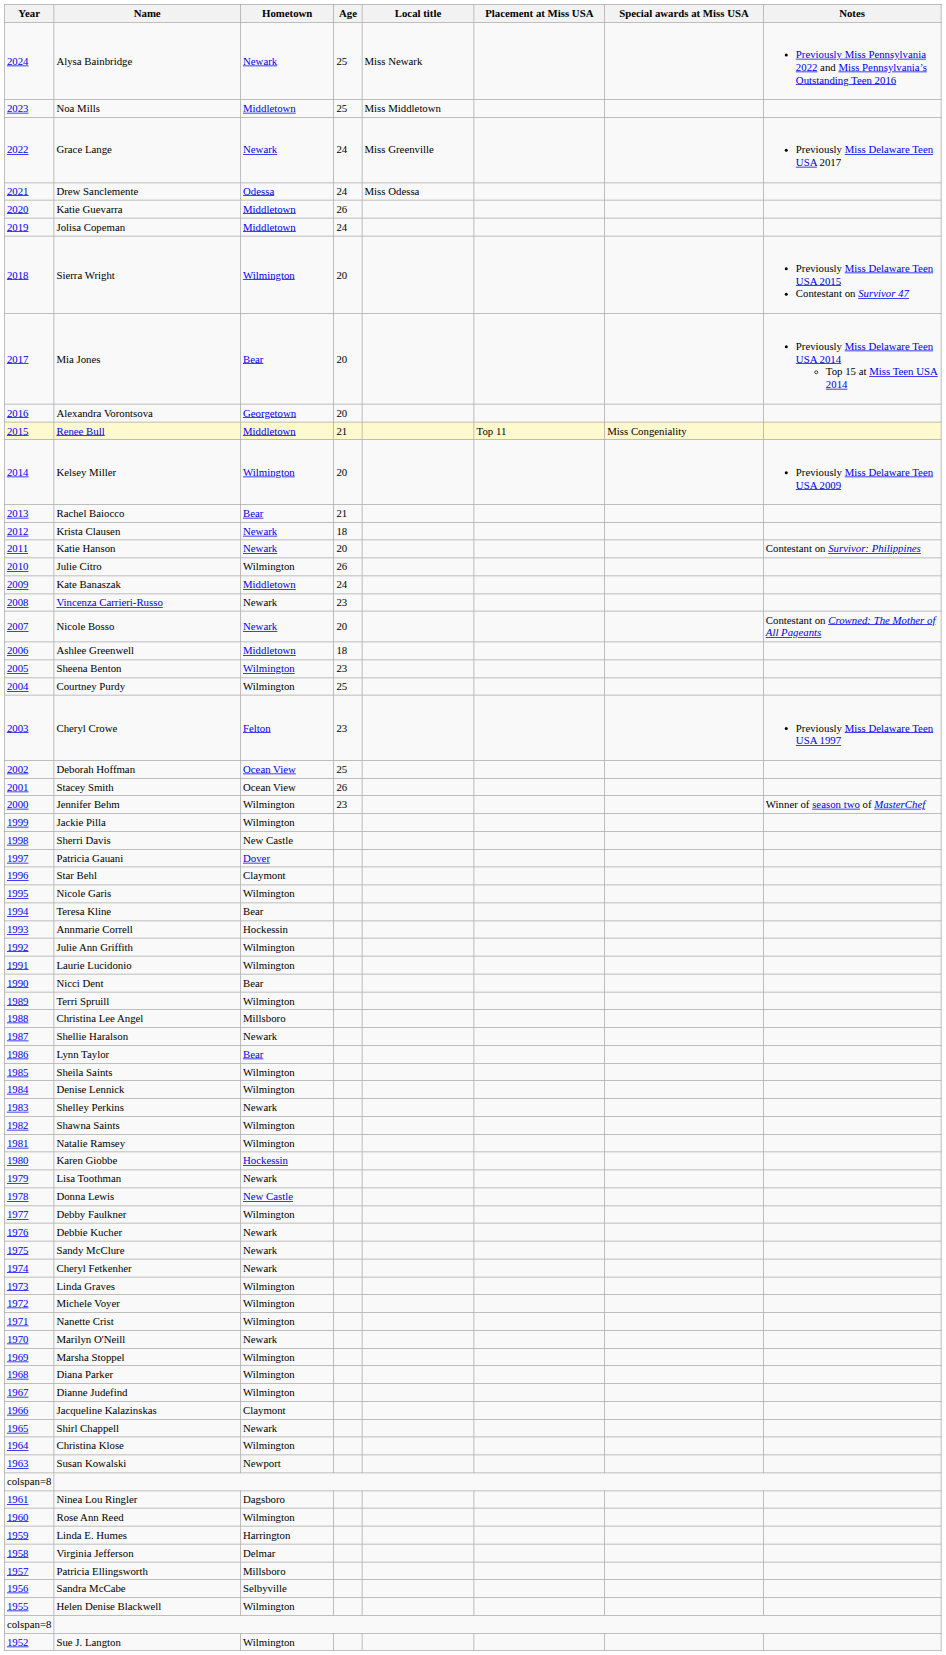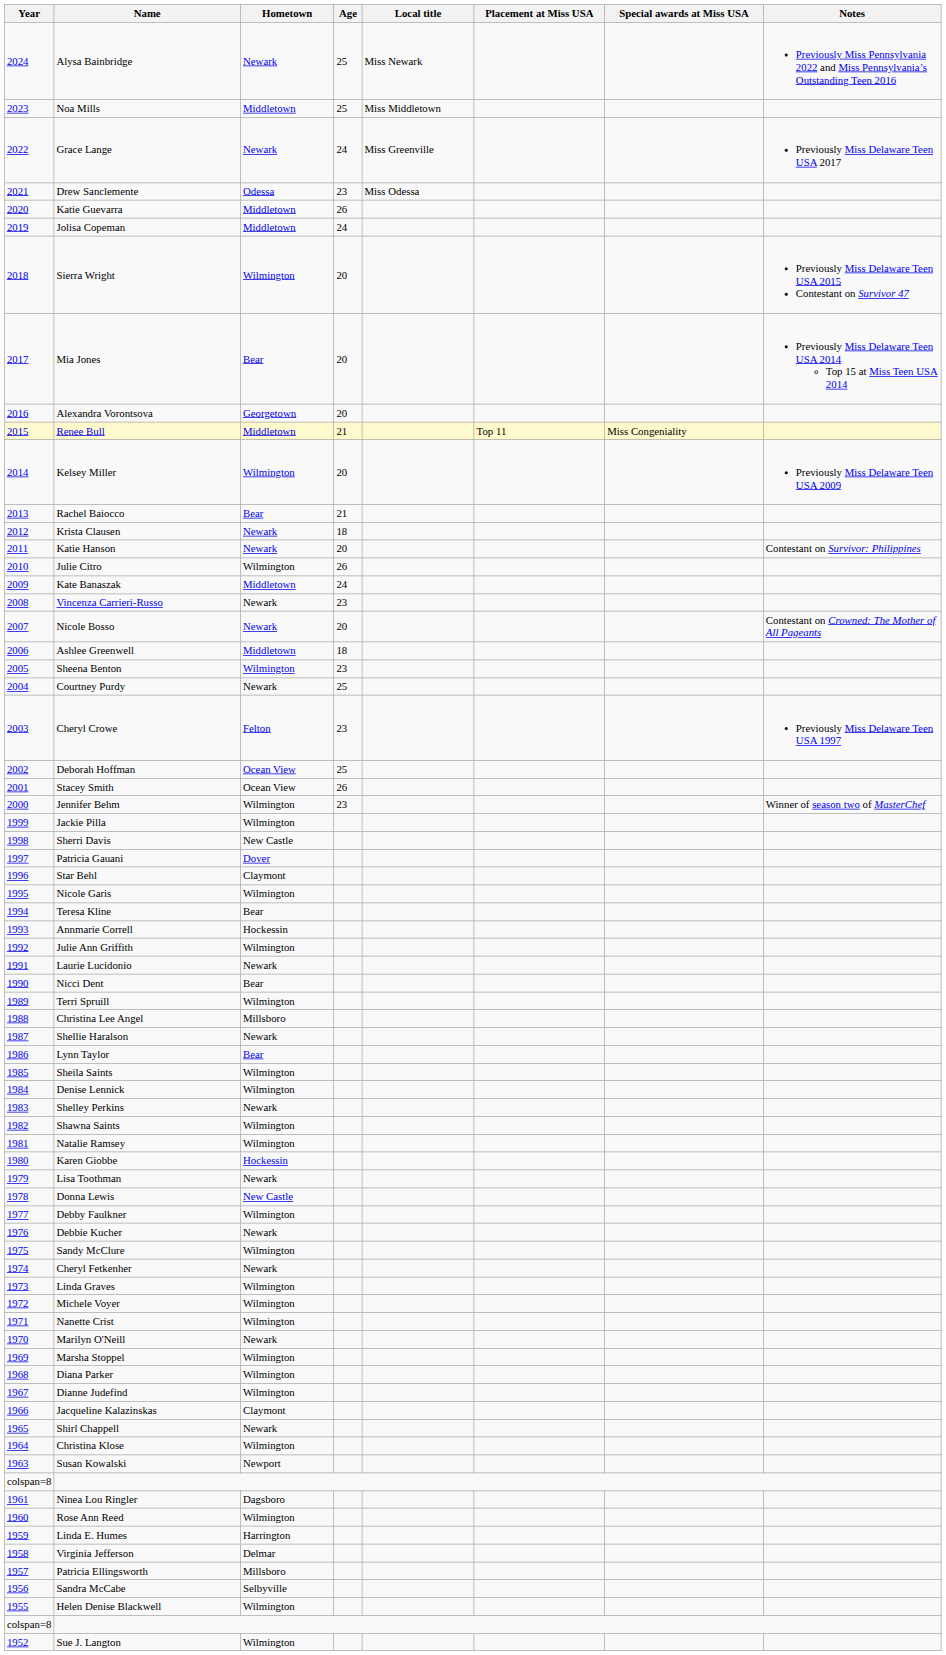(342, 191) 24 -> (342, 191) 23
(269, 687) Wilmington -> (260, 687) Newark
(269, 965) Wilmington -> (260, 965) Newark
(260, 1250) Newark -> (269, 1250) Wilmington
